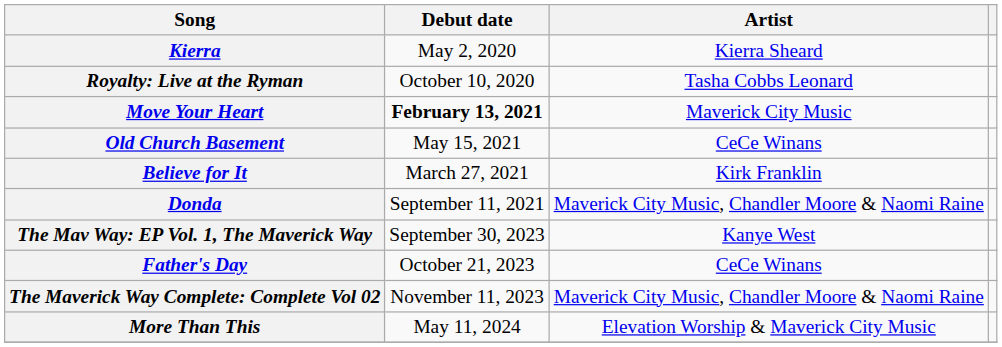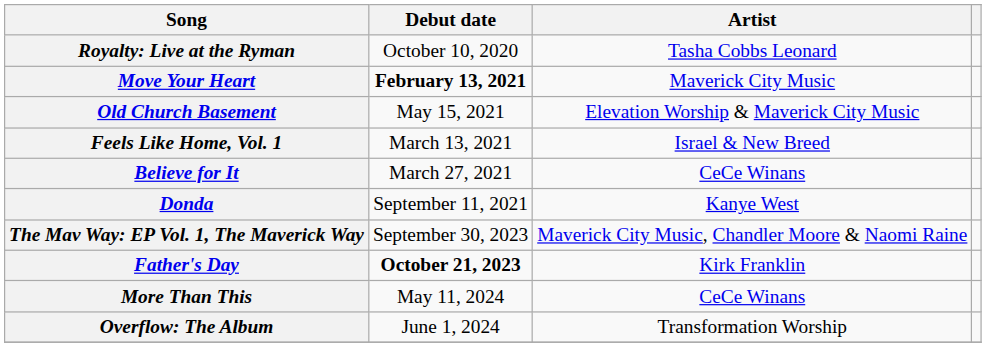- row: (195, 50)
(769, 142) CeCe Winans -> (752, 111) Elevation Worship & Maverick City Music
+ row: (187, 142)
(769, 173) Kirk Franklin -> (752, 173) CeCe Winans
(769, 204) Maverick City Music, Chandler Moore & Naomi Raine -> (752, 204) Kanye West
(769, 234) Kanye West -> (752, 234) Maverick City Music, Chandler Moore & Naomi Raine
(467, 265) normal -> (451, 265) bold
(769, 265) CeCe Winans -> (752, 265) Kirk Franklin
- row: (195, 296)
(769, 326) Elevation Worship & Maverick City Music -> (752, 296) CeCe Winans
+ row: (187, 326)
